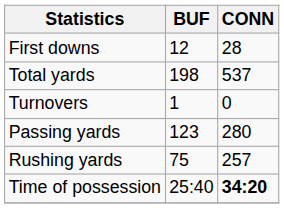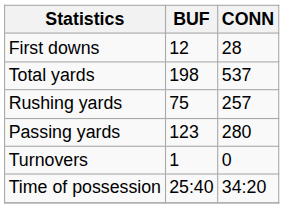rows swapped: (65, 160) <-> (48, 103)
(245, 188) bold -> (244, 188) normal
